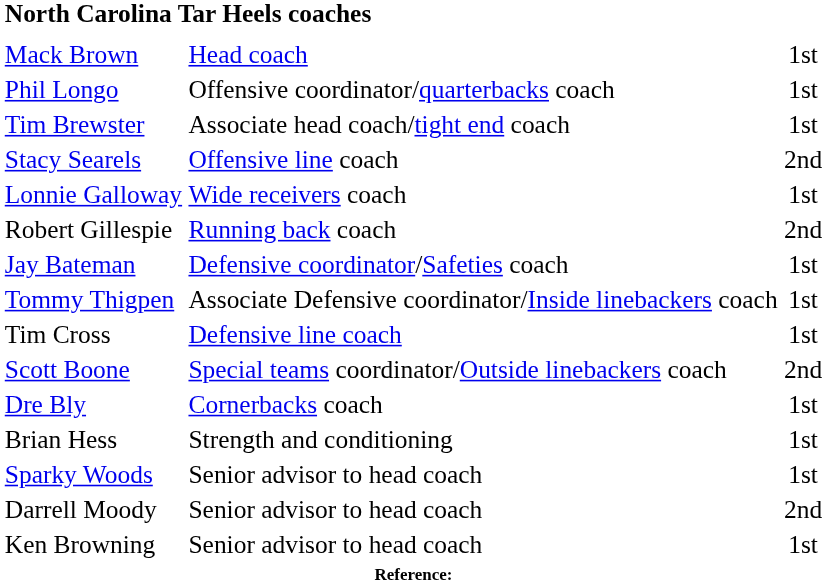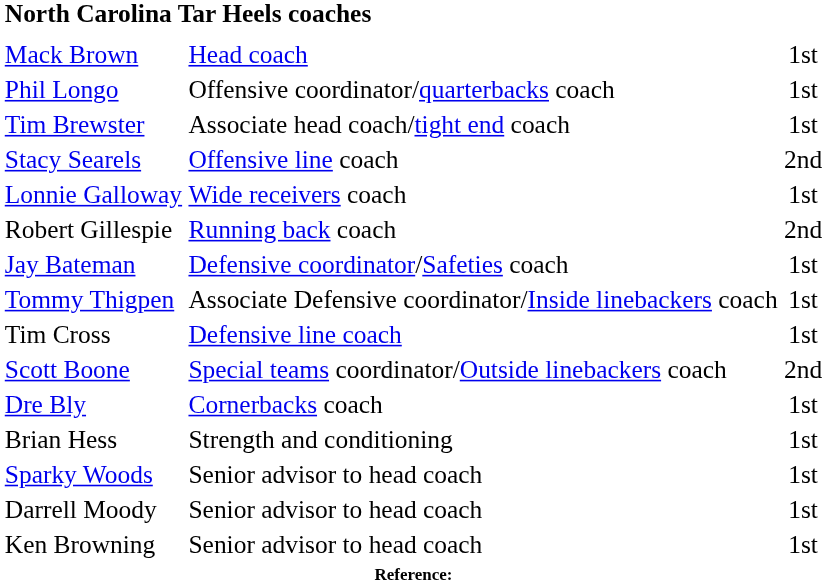(803, 509) 2nd -> (803, 509) 1st
